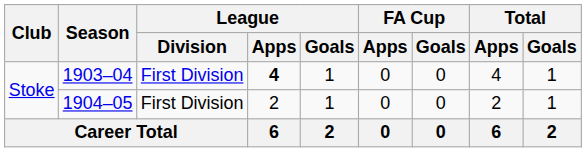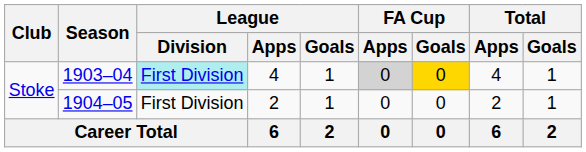(192, 75) no background -> (192, 75) paleturquoise background
(274, 75) bold -> (274, 75) normal
(385, 75) no background -> (385, 75) lightgrey background
(441, 75) no background -> (441, 75) gold background
